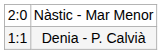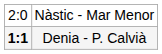(17, 37) normal -> (18, 37) bold
